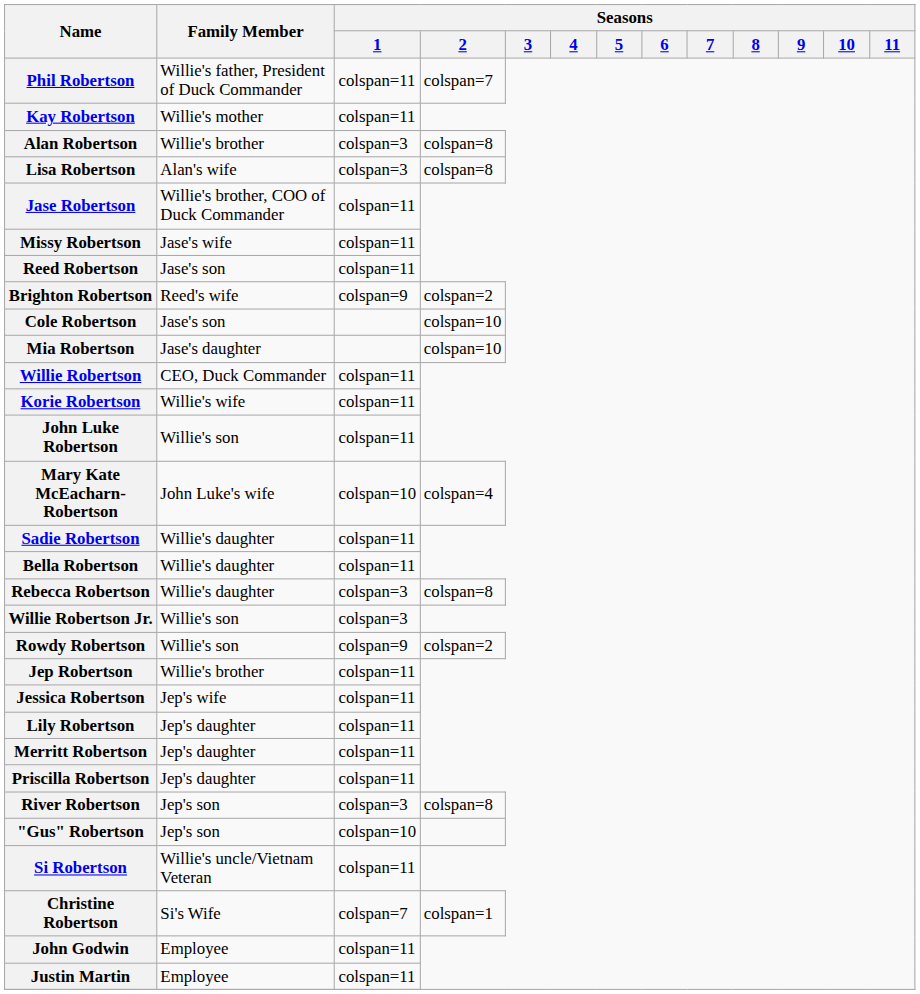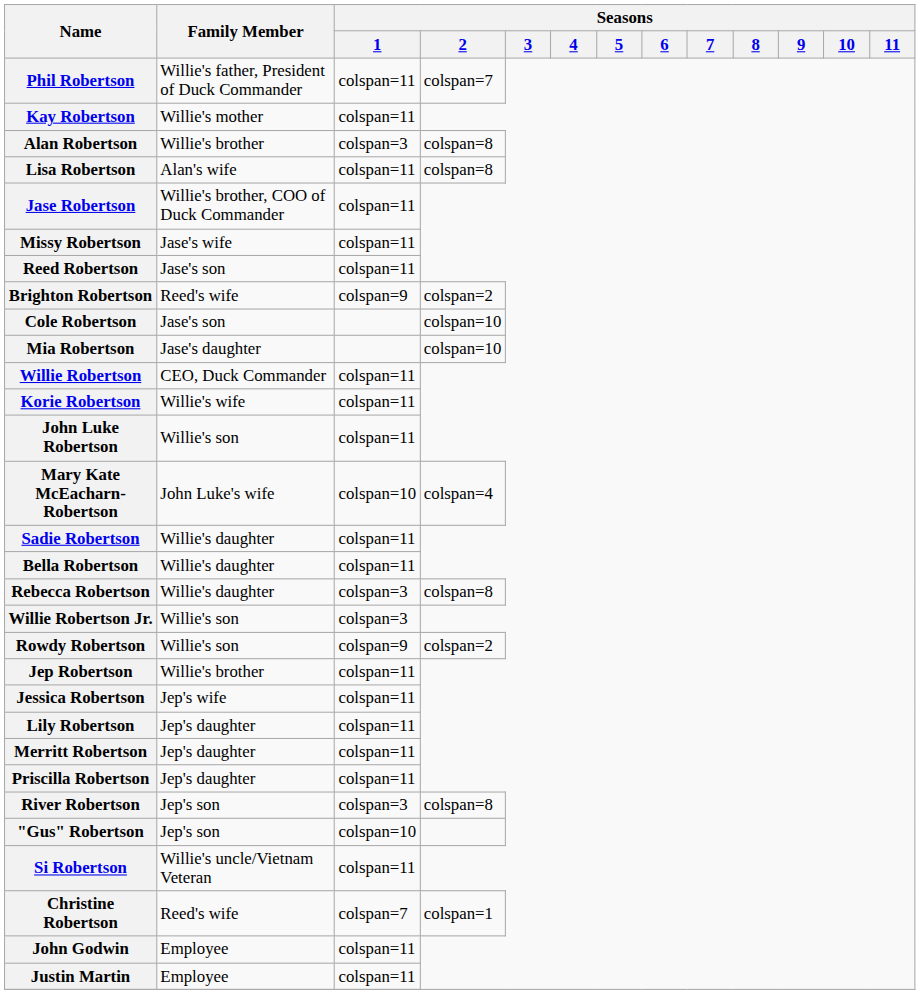(373, 169) colspan=3 -> (377, 169) colspan=11
(191, 913) Si's Wife -> (199, 913) Reed's wife
